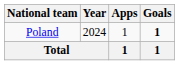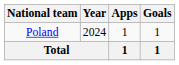(157, 32) bold -> (157, 32) normal
